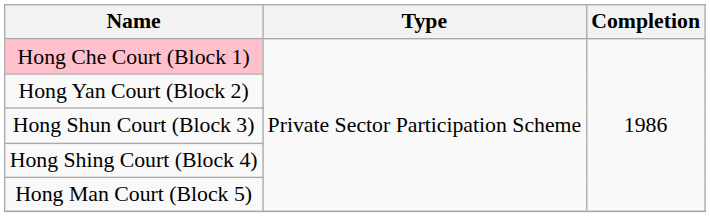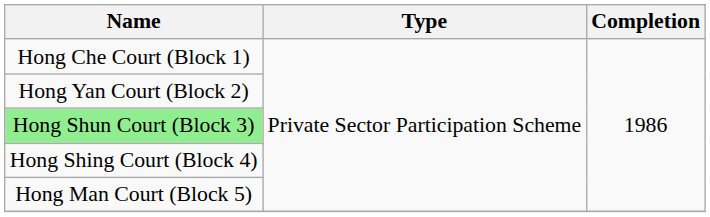(134, 56) pink background -> (134, 56) no background
(134, 125) no background -> (134, 125) lightgreen background
